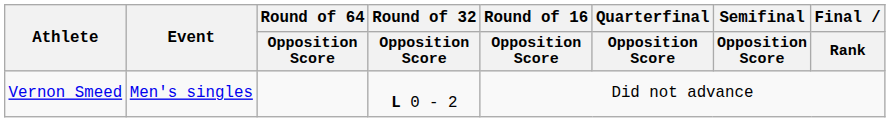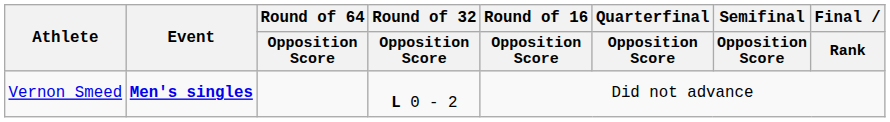(191, 93) normal -> (191, 93) bold
